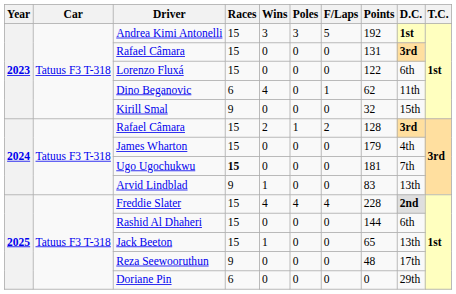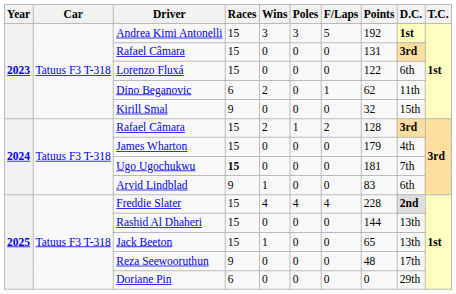(265, 90) 4 -> (265, 90) 2
(410, 185) 13th -> (407, 185) 6th
(407, 223) 6th -> (410, 223) 13th
